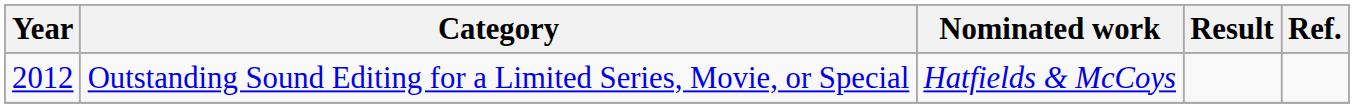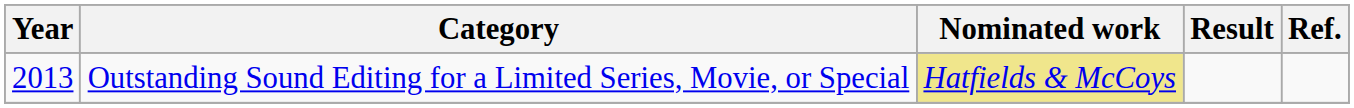(43, 77) 2012 -> (43, 77) 2013
(1050, 77) no background -> (1050, 77) khaki background
